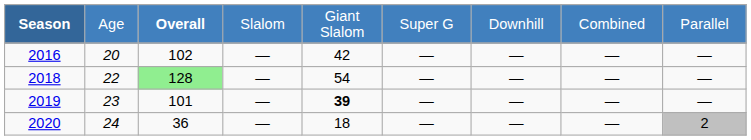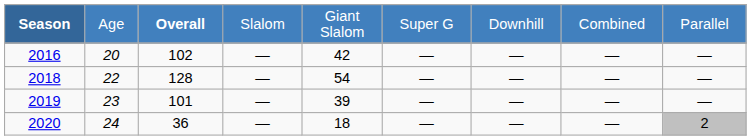(180, 78) lightgreen background -> (180, 78) no background
(342, 100) bold -> (342, 100) normal
